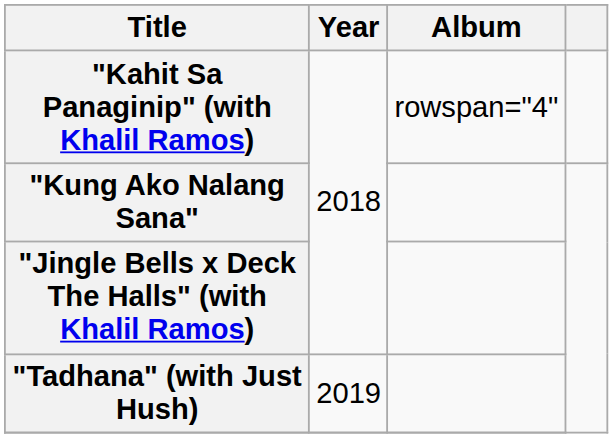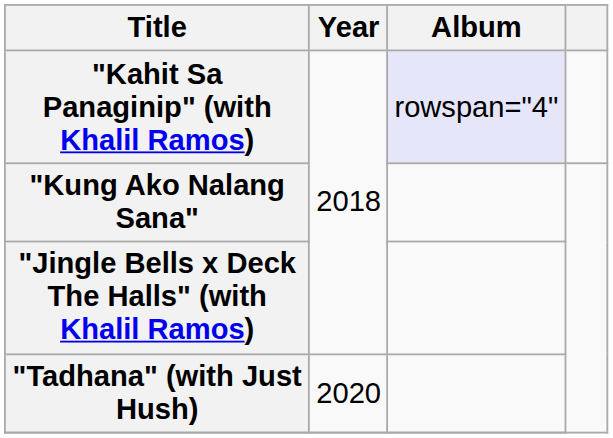(476, 106) no background -> (476, 106) lavender background
(349, 392) 2019 -> (349, 392) 2020
